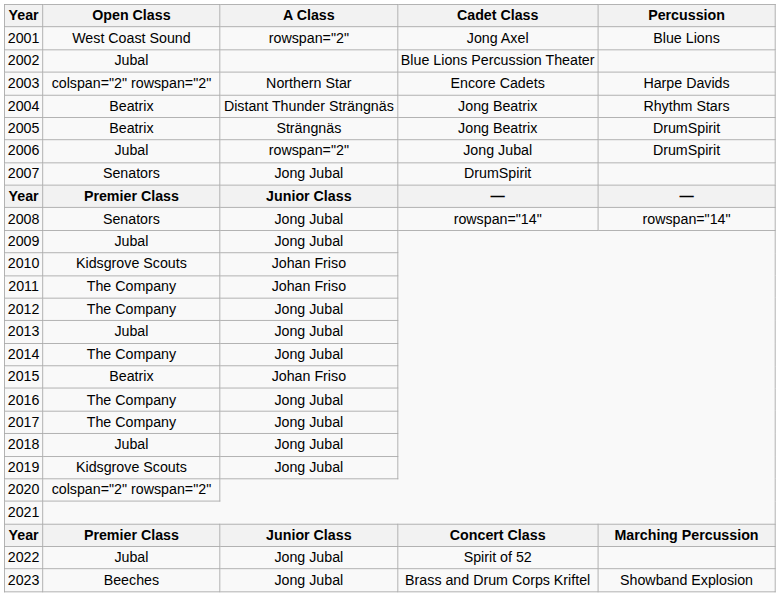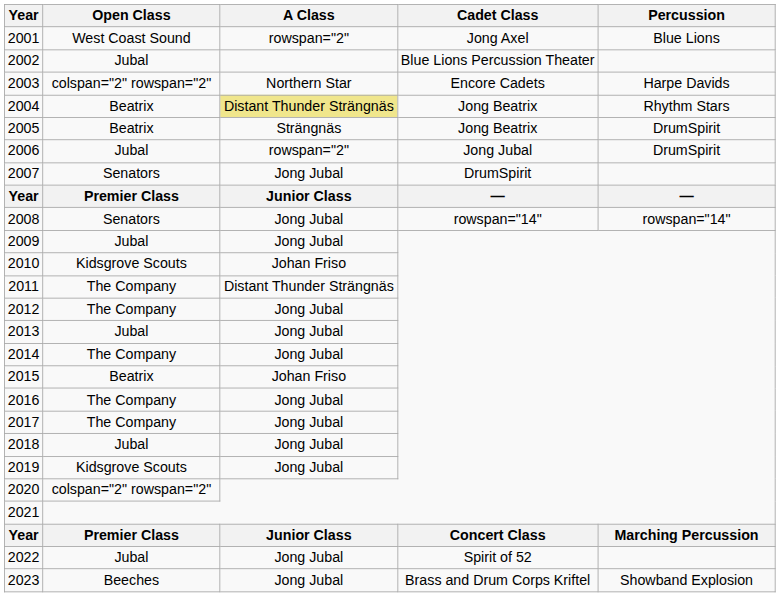(309, 106) no background -> (309, 106) khaki background
(309, 286) Johan Friso -> (309, 286) Distant Thunder Strängnäs
